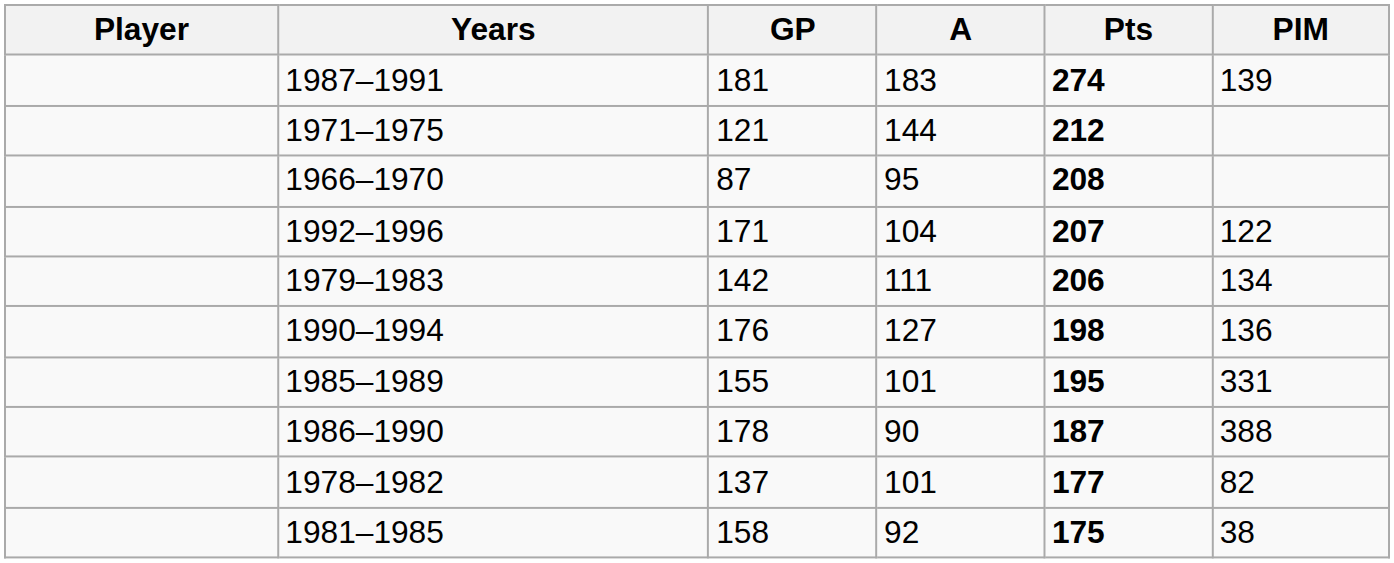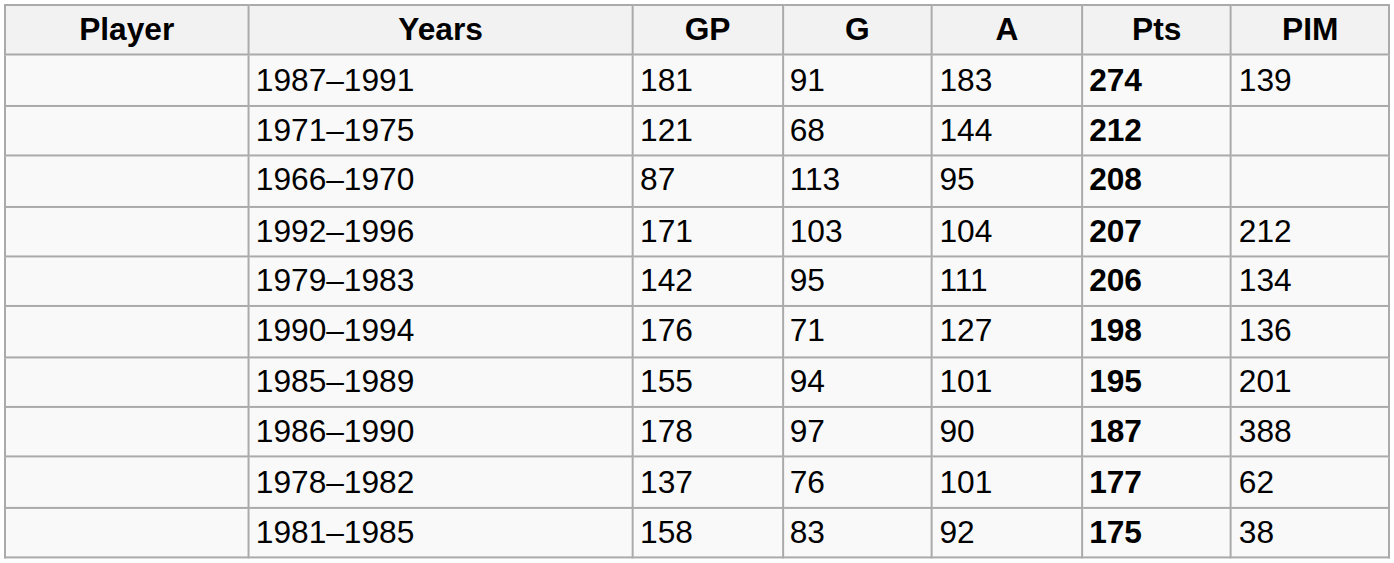+ column: (857, 29)
(1246, 230) 122 -> (1265, 230) 212
(1246, 381) 331 -> (1265, 381) 201
(1237, 481) 82 -> (1256, 481) 62
